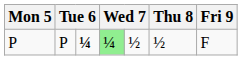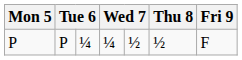(85, 42) bold -> (85, 42) normal
(109, 42) lightgreen background -> (109, 42) no background
